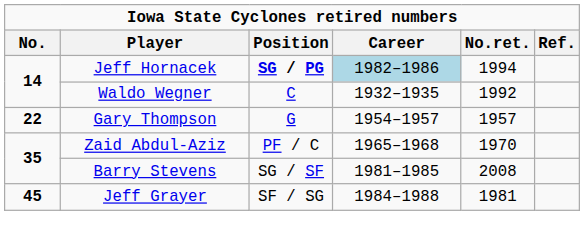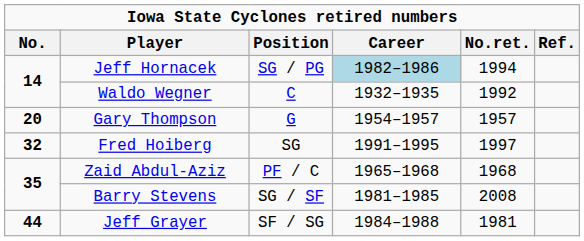(291, 69) bold -> (291, 69) normal
(33, 120) 22 -> (33, 120) 20
+ row: (155, 146)
(498, 146) 1970 -> (498, 171) 1968
(33, 197) 45 -> (33, 223) 44
